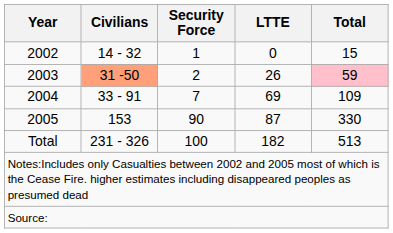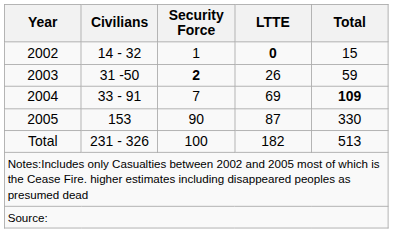(273, 53) normal -> (273, 53) bold
(120, 75) lightsalmon background -> (120, 75) no background
(196, 75) normal -> (196, 75) bold
(350, 75) pink background -> (350, 75) no background
(350, 97) normal -> (350, 97) bold
